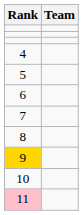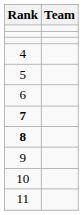(23, 116) normal -> (23, 116) bold
(23, 137) normal -> (23, 137) bold
(23, 157) gold background -> (23, 157) no background
(23, 199) pink background -> (23, 199) no background
